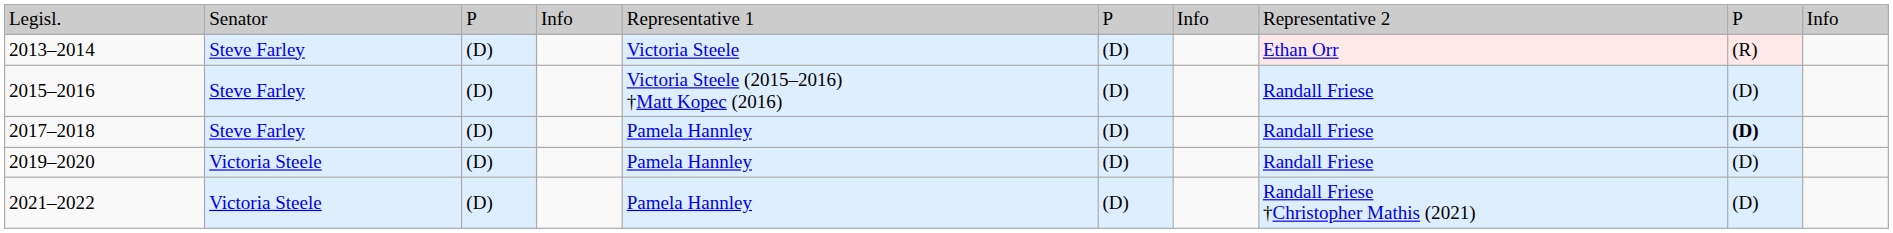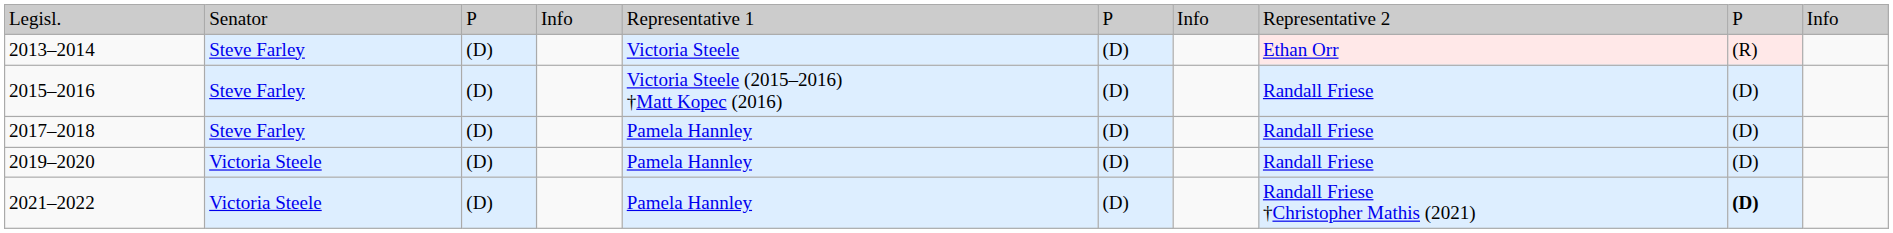(1745, 131) bold -> (1745, 131) normal
(1745, 202) normal -> (1745, 202) bold
